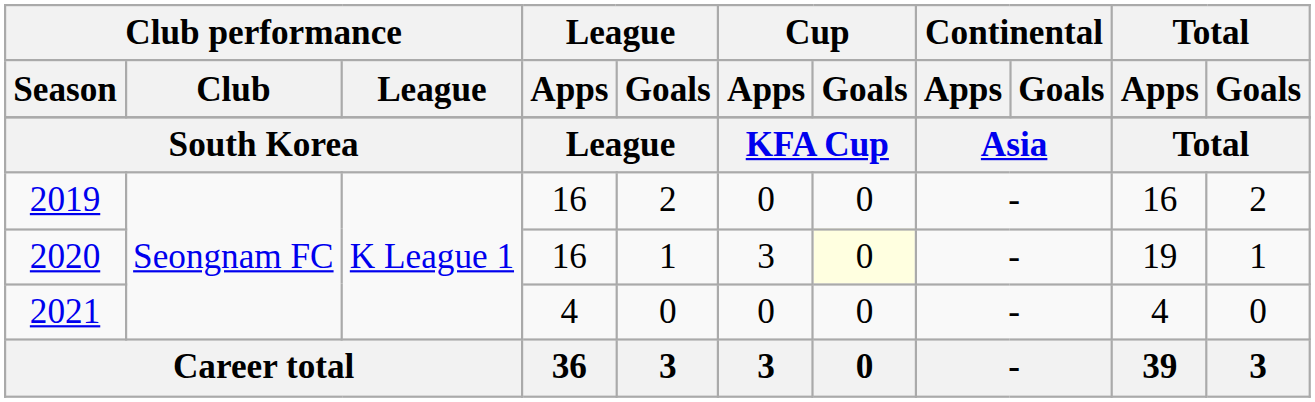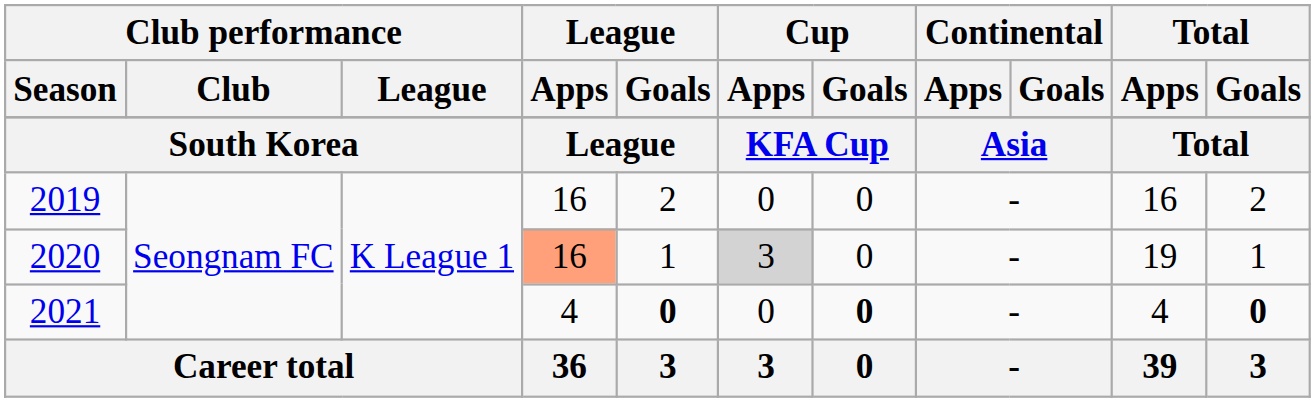(569, 255) no background -> (569, 255) lightsalmon background
(766, 255) no background -> (766, 255) lightgrey background
(865, 255) lightyellow background -> (865, 255) no background
(668, 311) normal -> (668, 311) bold
(865, 311) normal -> (865, 311) bold
(1258, 311) normal -> (1258, 311) bold
